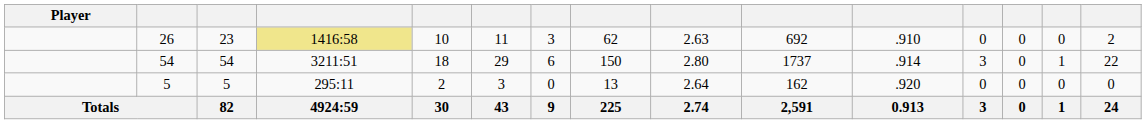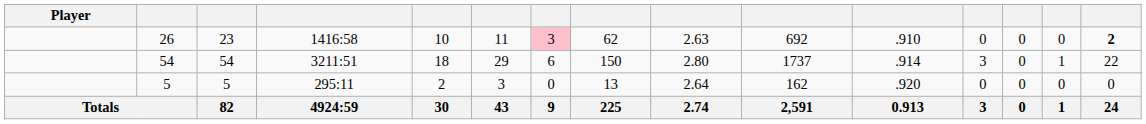(334, 38) khaki background -> (334, 38) no background
(551, 38) no background -> (551, 38) pink background
(1111, 38) normal -> (1111, 38) bold
